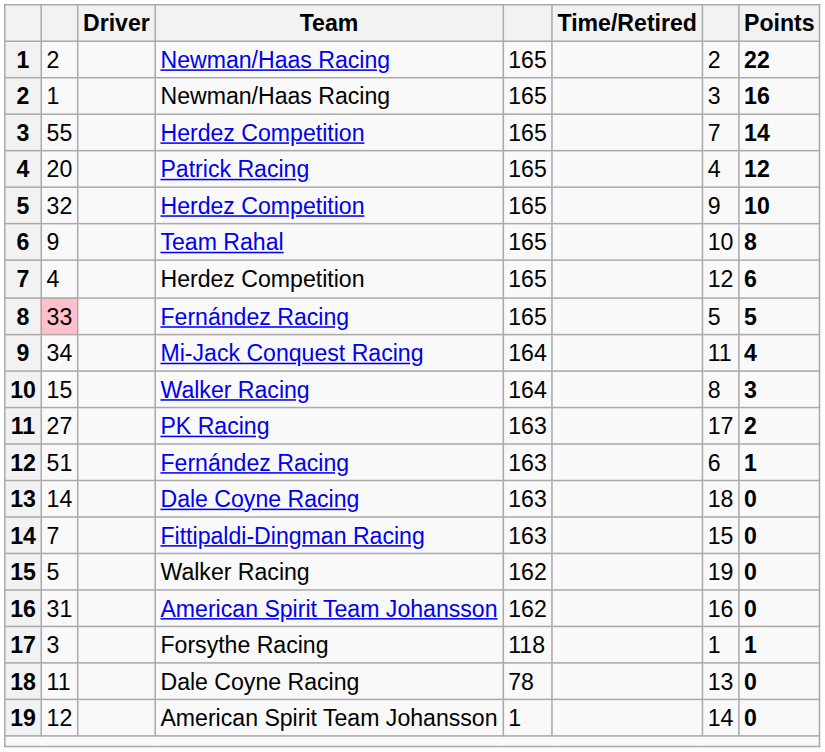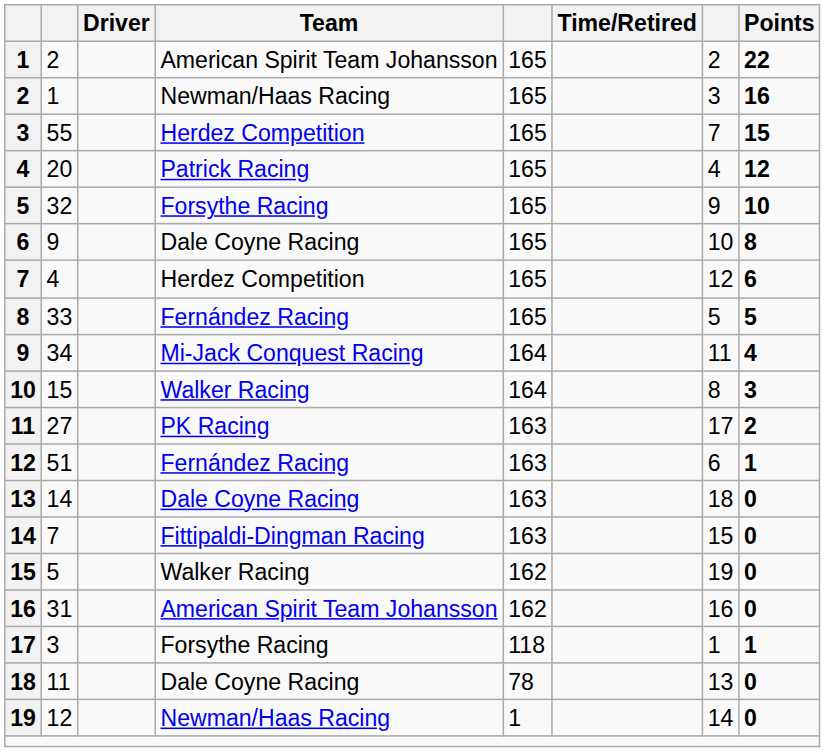(275, 60) Newman/Haas Racing -> (329, 60) American Spirit Team Johansson
(757, 133) 14 -> (757, 133) 15
(262, 206) Herdez Competition -> (245, 206) Forsythe Racing
(222, 243) Team Rahal -> (260, 243) Dale Coyne Racing
(59, 316) pink background -> (59, 316) no background
(329, 718) American Spirit Team Johansson -> (275, 718) Newman/Haas Racing
